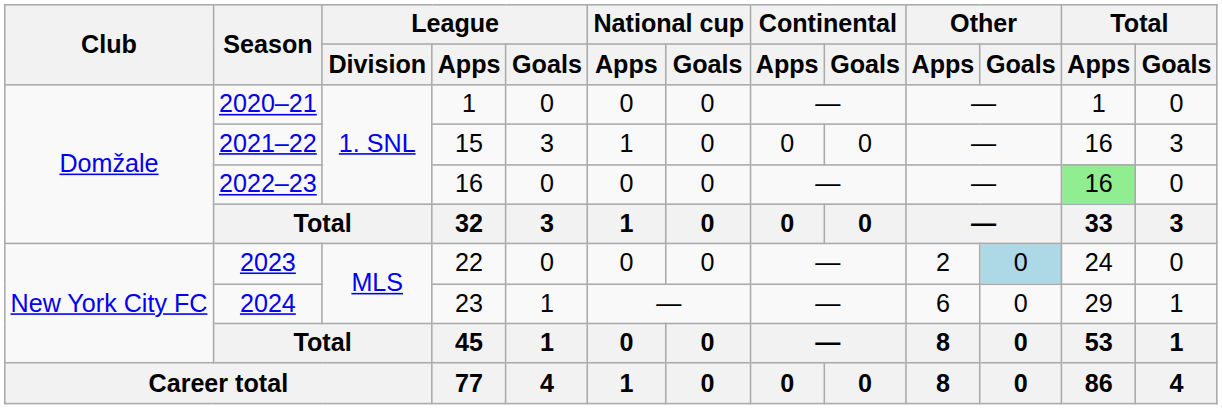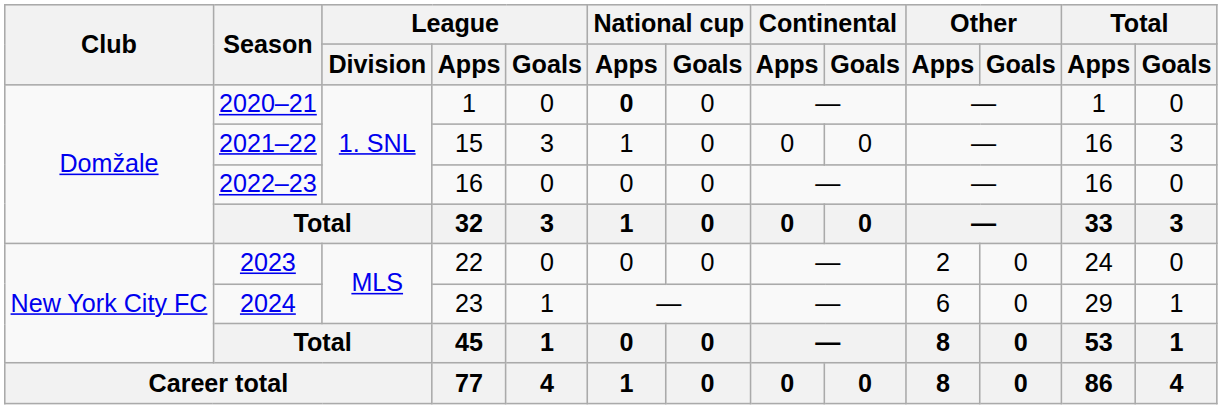(626, 104) normal -> (626, 104) bold
(1099, 183) lightgreen background -> (1099, 183) no background
(1021, 263) lightblue background -> (1021, 263) no background
